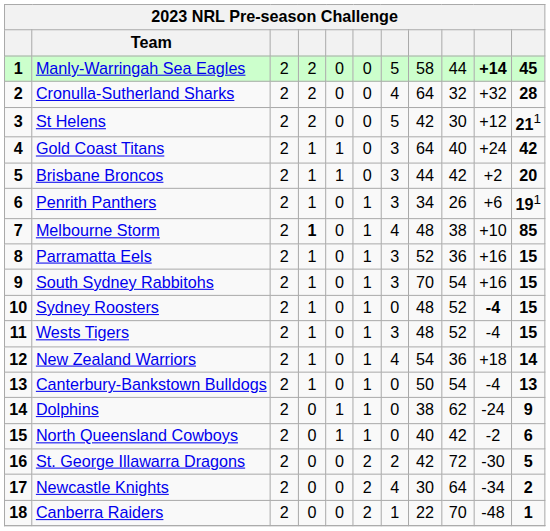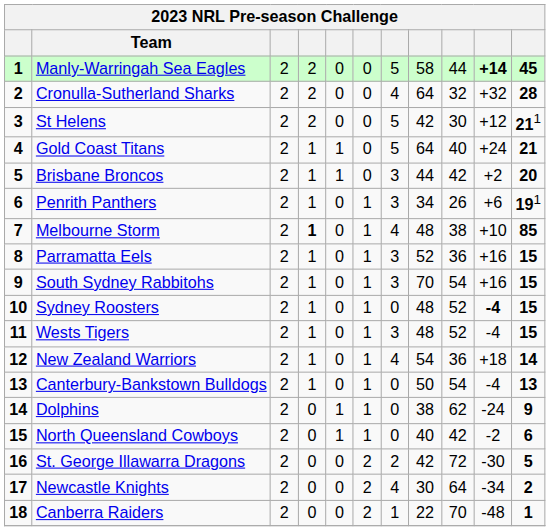(395, 149) 3 -> (395, 149) 5
(528, 149) 42 -> (528, 149) 21
